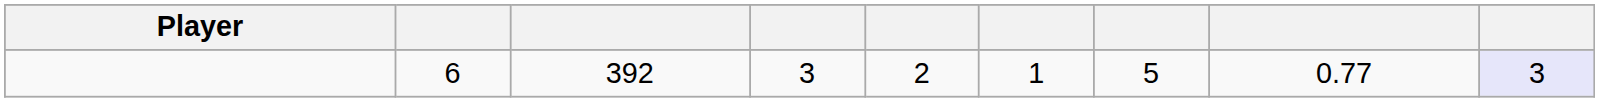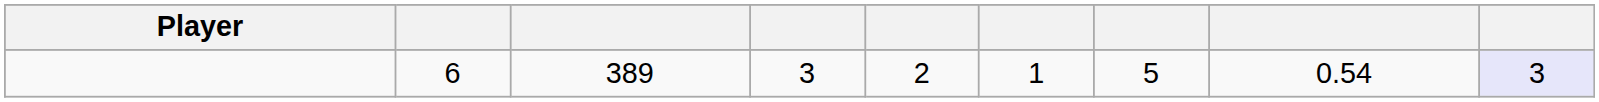(630, 73) 392 -> (630, 73) 389
(1344, 73) 0.77 -> (1344, 73) 0.54
